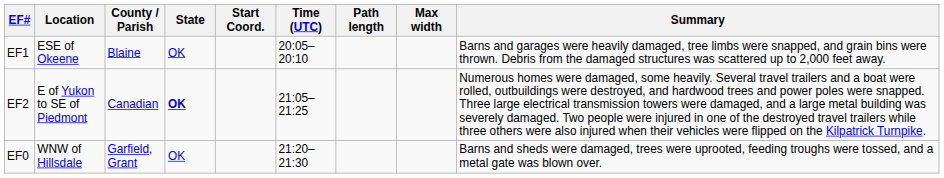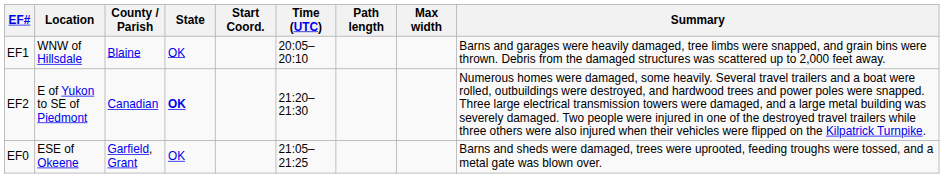(58, 52) ESE of Okeene -> (60, 52) WNW of Hillsdale
(297, 104) 21:05–21:25 -> (297, 104) 21:20–21:30
(60, 156) WNW of Hillsdale -> (58, 156) ESE of Okeene
(297, 156) 21:20–21:30 -> (297, 156) 21:05–21:25
